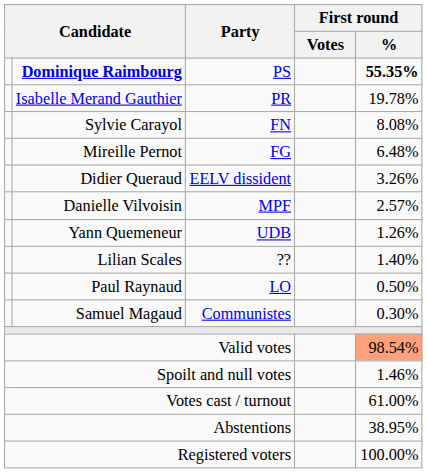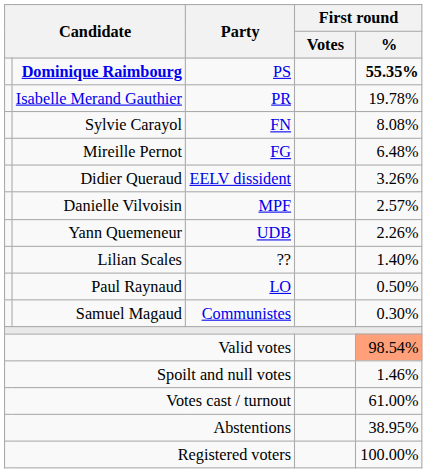(398, 232) 1.26% -> (398, 232) 2.26%
